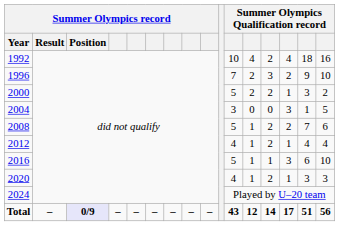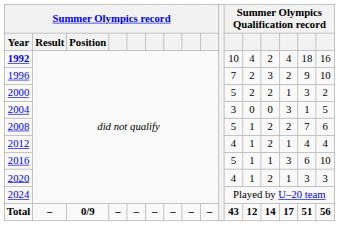(19, 59) normal -> (19, 59) bold
(88, 212) lavender background -> (88, 212) no background
